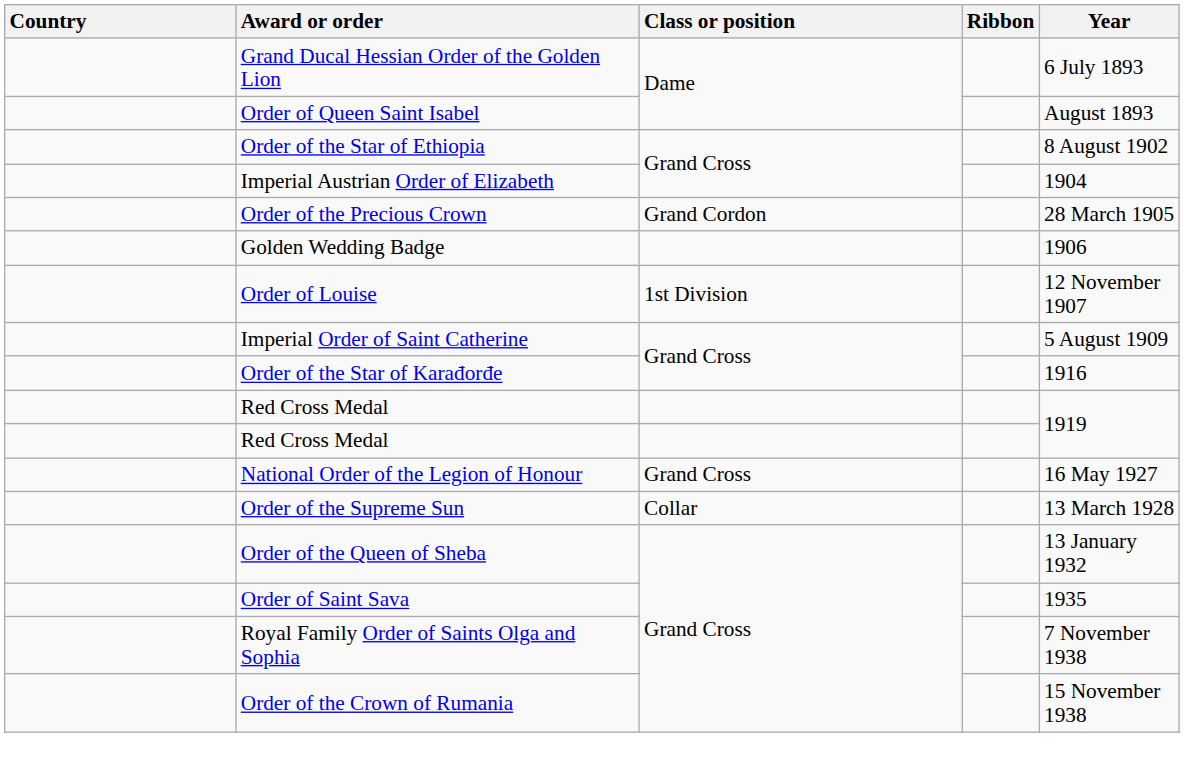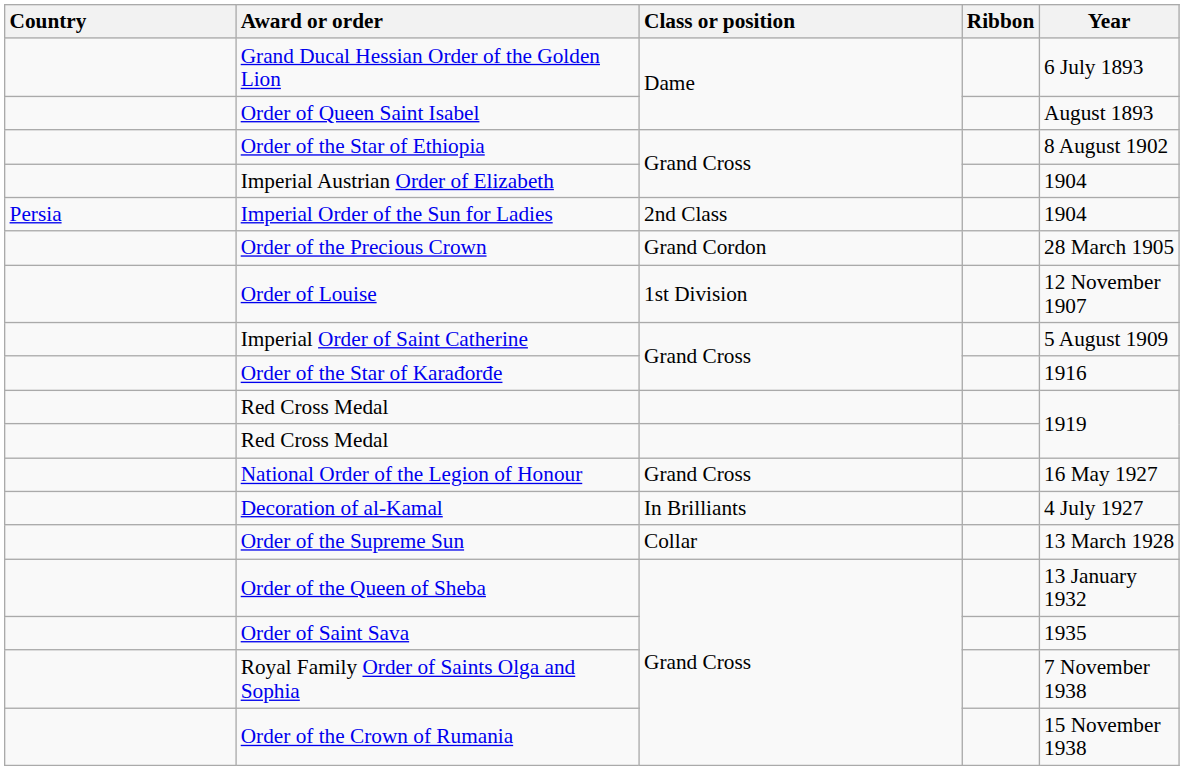+ row: (397, 214)
- row: (343, 247)
+ row: (342, 507)
